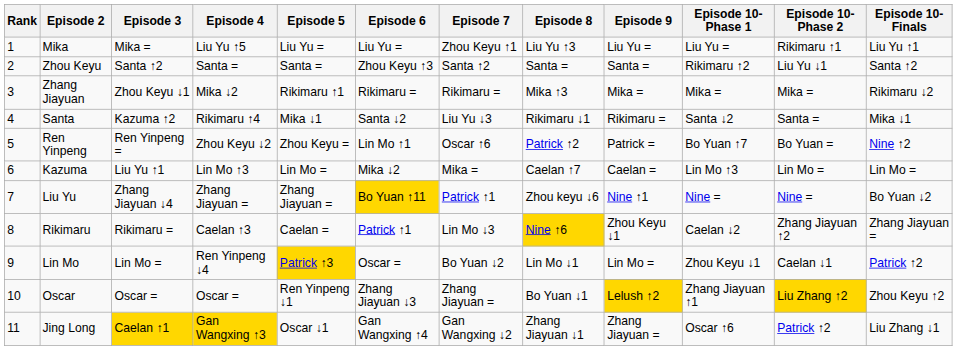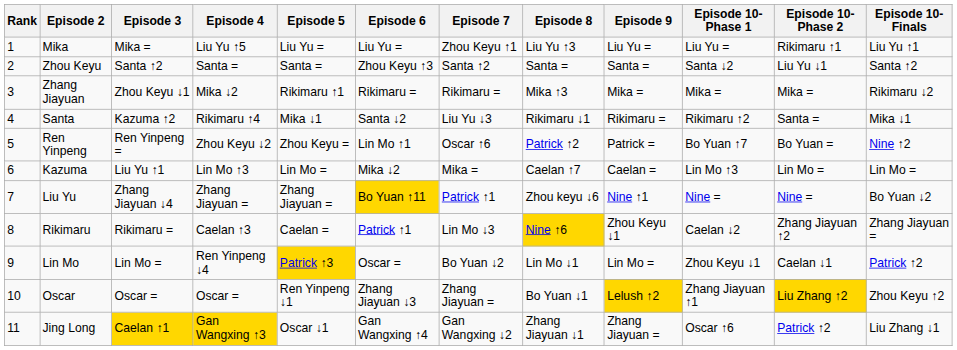(717, 66) Rikimaru ↑2 -> (709, 66) Santa ↓2
(709, 118) Santa ↓2 -> (717, 118) Rikimaru ↑2
